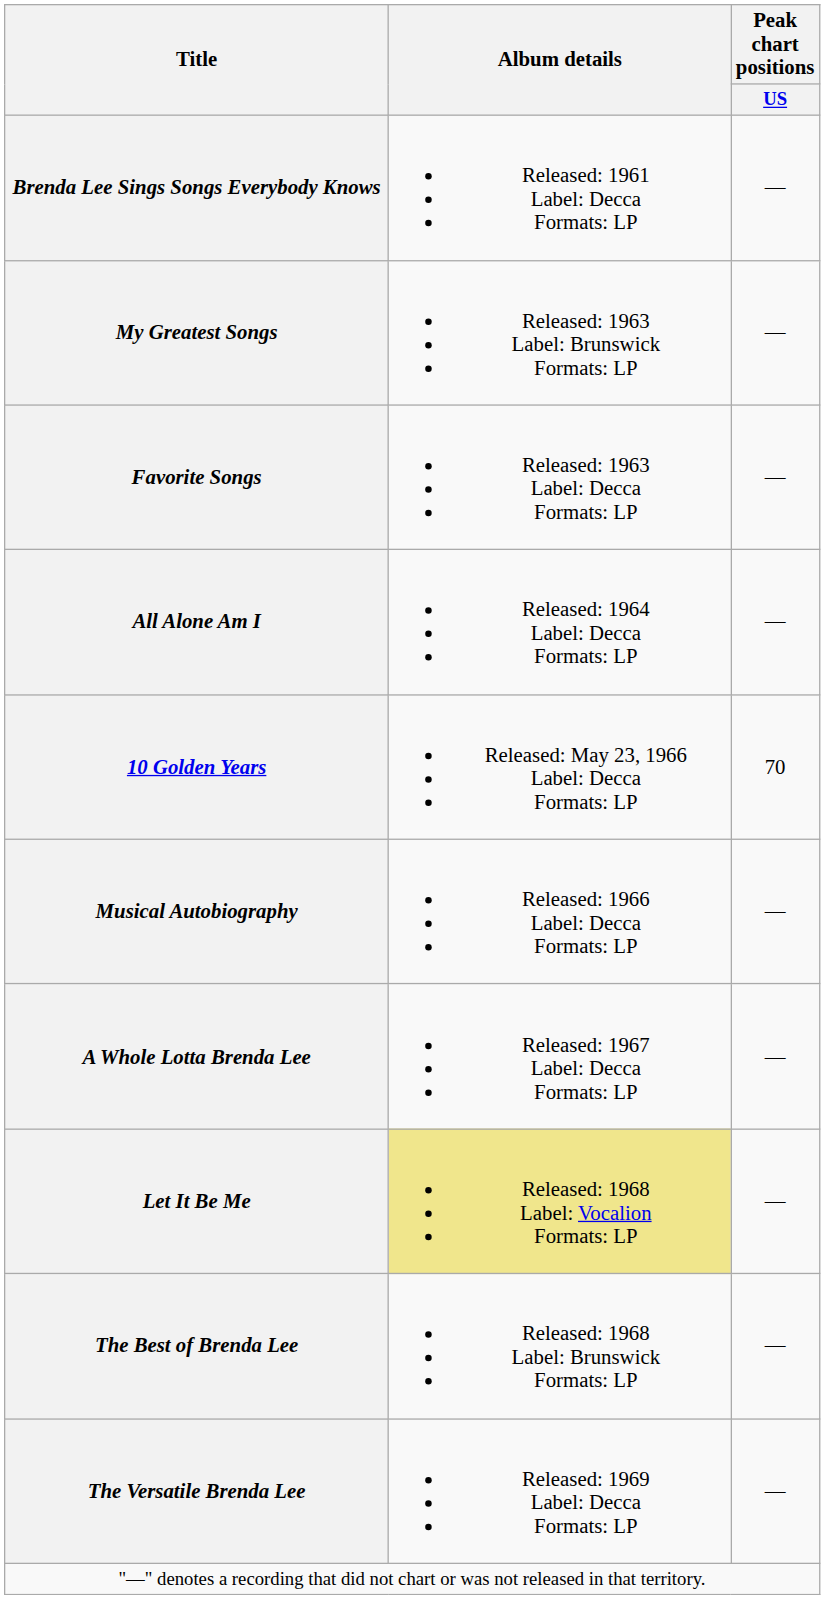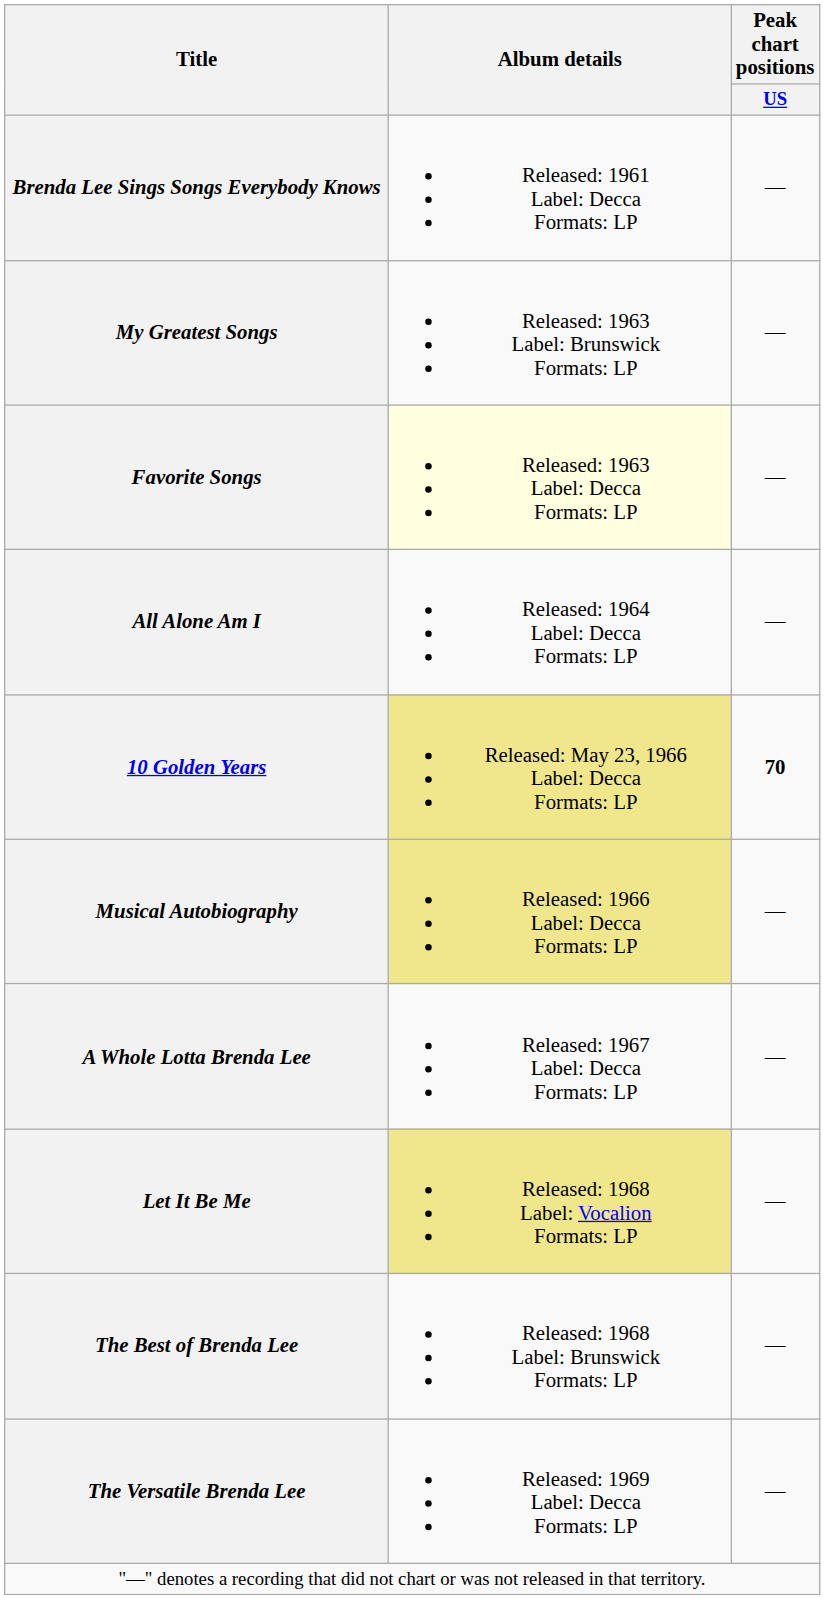(560, 489) no background -> (560, 489) lightyellow background
(560, 779) no background -> (560, 779) khaki background
(775, 766) normal -> (775, 766) bold
(560, 923) no background -> (560, 923) khaki background
